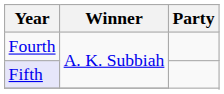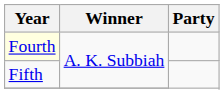(32, 46) no background -> (32, 46) lightyellow background
(26, 74) lavender background -> (26, 74) no background
